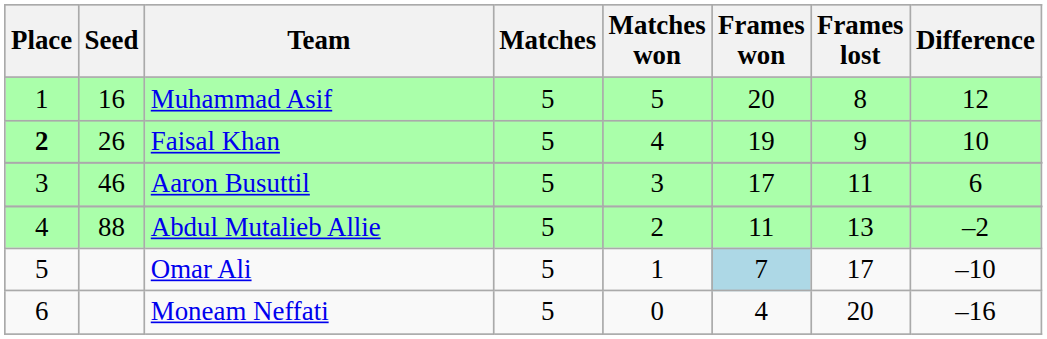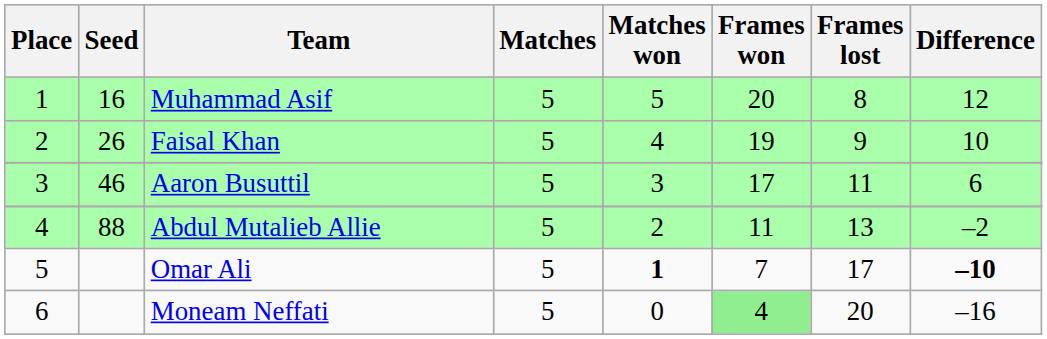(42, 141) bold -> (42, 141) normal
(657, 269) normal -> (657, 269) bold
(761, 269) lightblue background -> (761, 269) no background
(975, 269) normal -> (975, 269) bold
(761, 311) no background -> (761, 311) lightgreen background
